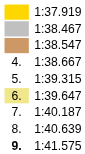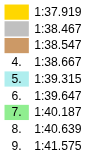(17, 79) no background -> (17, 79) paleturquoise background
(17, 95) khaki background -> (17, 95) no background
(17, 112) no background -> (17, 112) lightgreen background
(17, 145) bold -> (17, 145) normal
